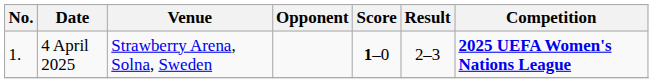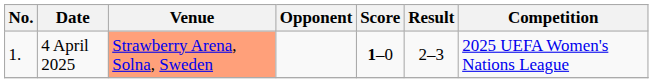(173, 54) no background -> (174, 54) lightsalmon background
(535, 54) bold -> (535, 54) normal
